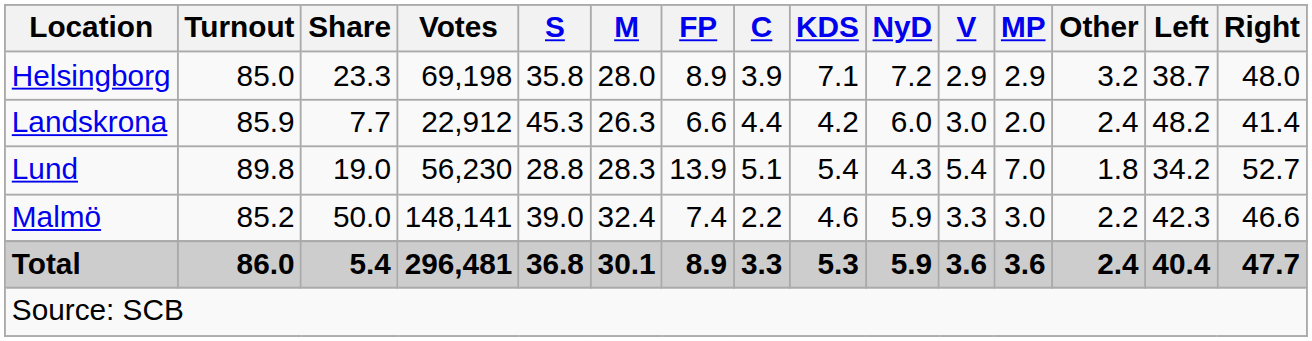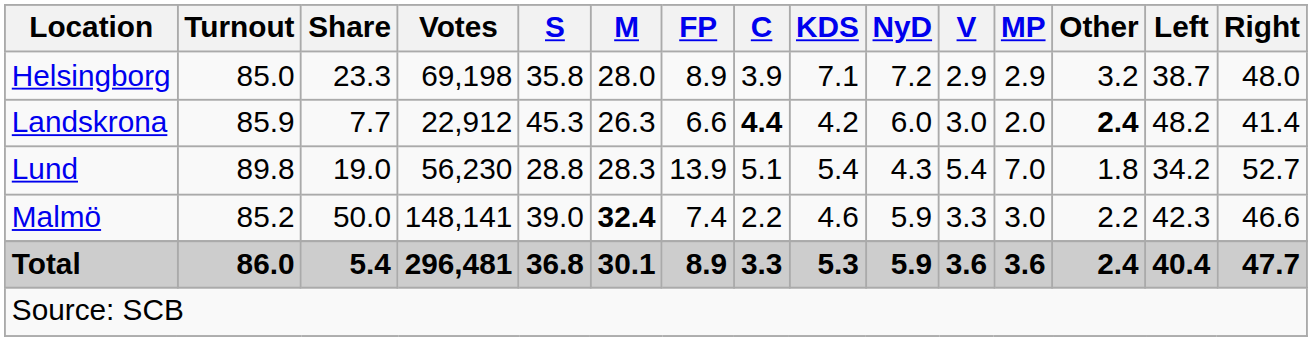(762, 122) normal -> (762, 122) bold
(1118, 122) normal -> (1118, 122) bold
(627, 216) normal -> (627, 216) bold
